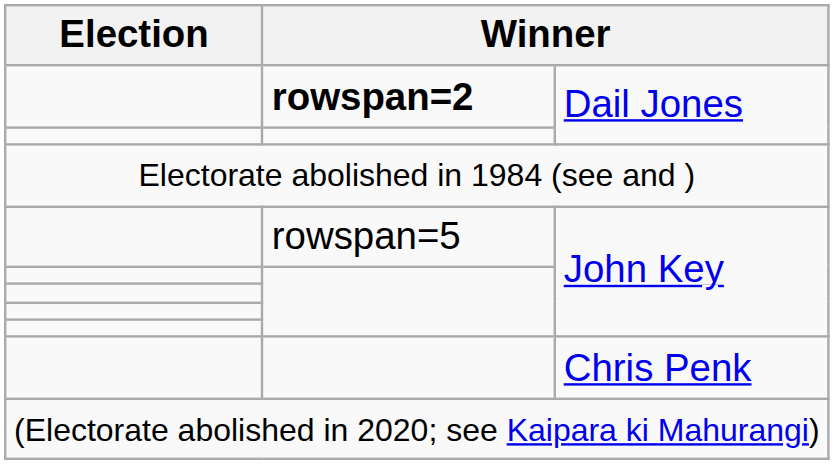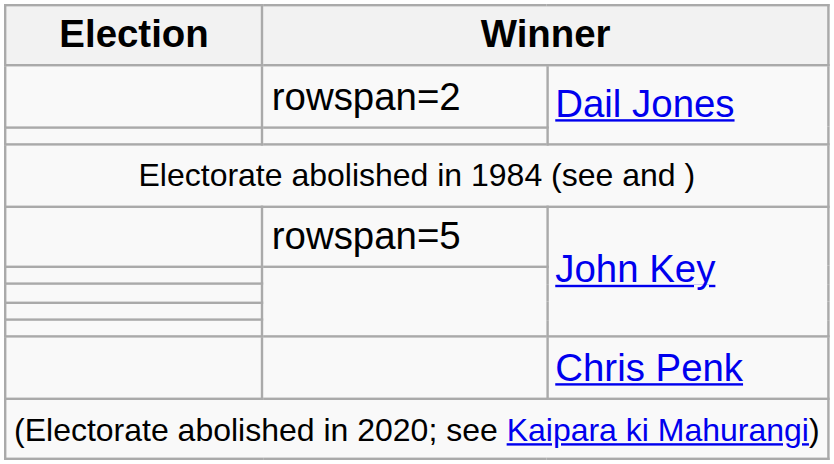(373, 95) bold -> (366, 95) normal
